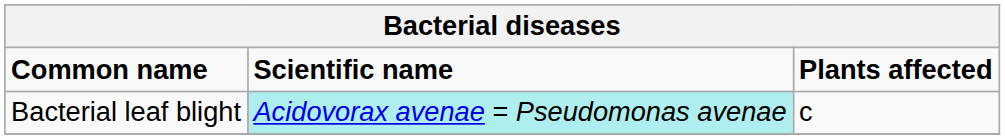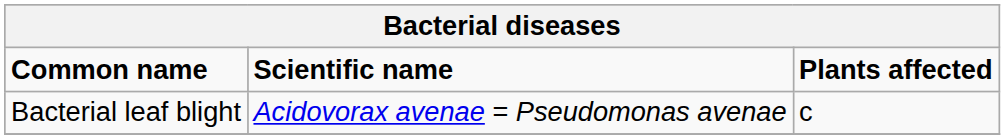(520, 112) paleturquoise background -> (520, 112) no background
